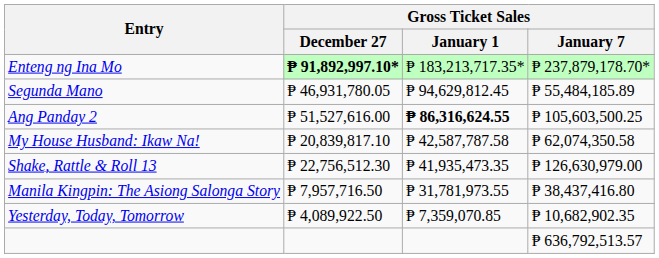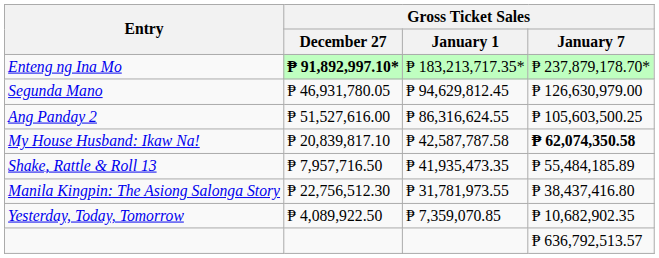(583, 91) ₱ 55,484,185.89 -> (587, 91) ₱ 126,630,979.00
(458, 116) bold -> (457, 116) normal
(583, 141) normal -> (584, 141) bold
(339, 166) ₱ 22,756,512.30 -> (335, 166) ₱ 7,957,716.50
(587, 166) ₱ 126,630,979.00 -> (583, 166) ₱ 55,484,185.89
(335, 191) ₱ 7,957,716.50 -> (339, 191) ₱ 22,756,512.30
